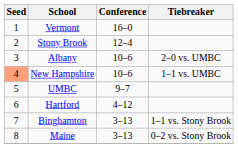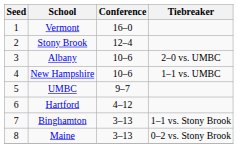(16, 74) lightsalmon background -> (16, 74) no background
